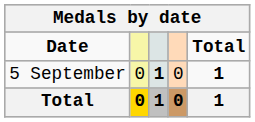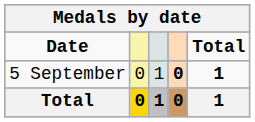(159, 74) bold -> (159, 74) normal
(178, 74) normal -> (178, 74) bold
